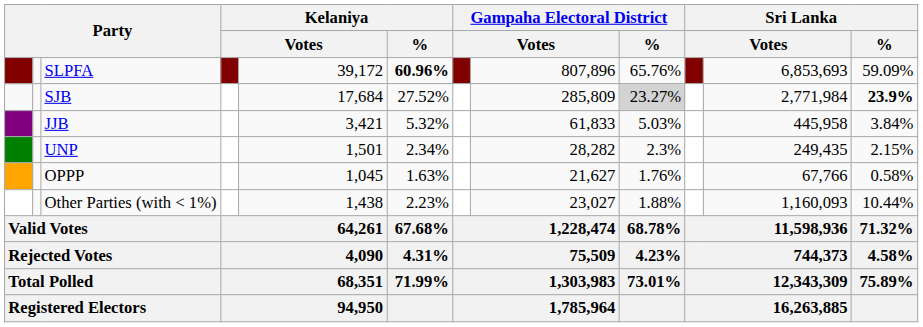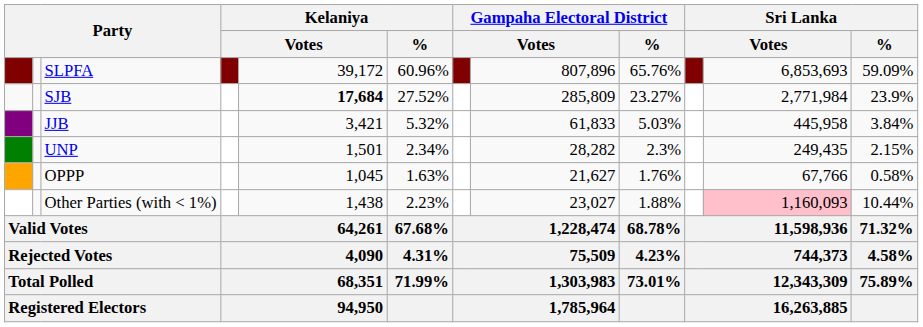(422, 70) bold -> (423, 70) normal
(360, 96) normal -> (360, 96) bold
(656, 96) lightgrey background -> (656, 96) no background
(891, 96) bold -> (892, 96) normal
(814, 202) no background -> (814, 202) pink background
